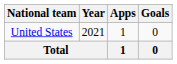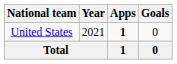(123, 31) normal -> (123, 31) bold
